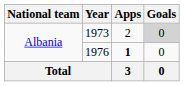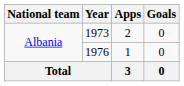(161, 33) lightgrey background -> (161, 33) no background
(128, 52) bold -> (128, 52) normal
